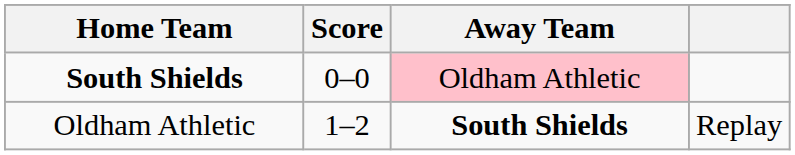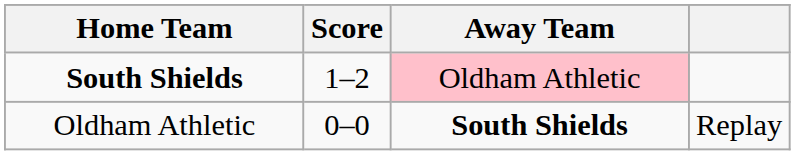(347, 76) 0–0 -> (347, 76) 1–2
(347, 125) 1–2 -> (347, 125) 0–0
